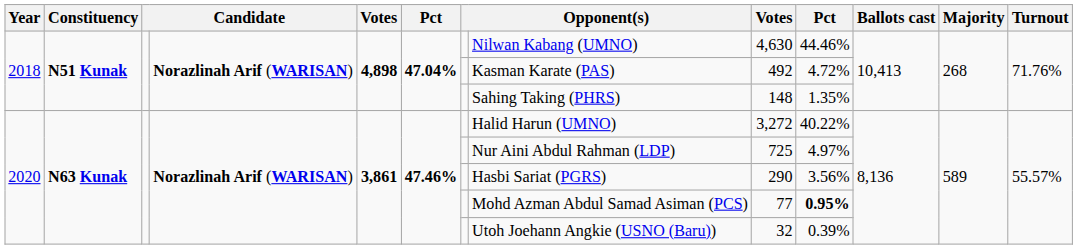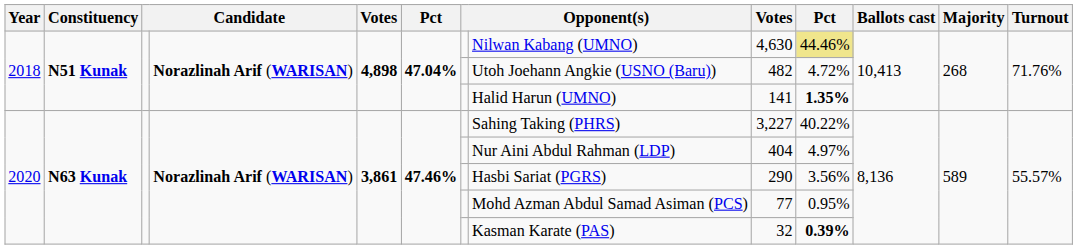(825, 44) no background -> (825, 44) khaki background
(543, 70) Kasman Karate (PAS) -> (594, 70) Utoh Joehann Angkie (USNO (Baru))
(780, 70) 492 -> (780, 70) 482
(546, 97) Sahing Taking (PHRS) -> (544, 97) Halid Harun (UMNO)
(780, 97) 148 -> (780, 97) 141
(829, 97) normal -> (827, 97) bold
(544, 124) Halid Harun (UMNO) -> (546, 124) Sahing Taking (PHRS)
(774, 124) 3,272 -> (774, 124) 3,227
(780, 150) 725 -> (780, 150) 404
(827, 203) bold -> (829, 203) normal
(594, 230) Utoh Joehann Angkie (USNO (Baru)) -> (543, 230) Kasman Karate (PAS)
(829, 230) normal -> (827, 230) bold
